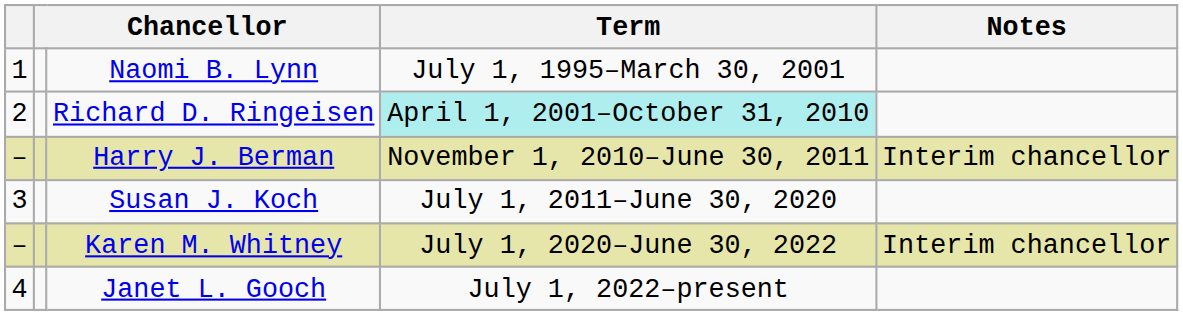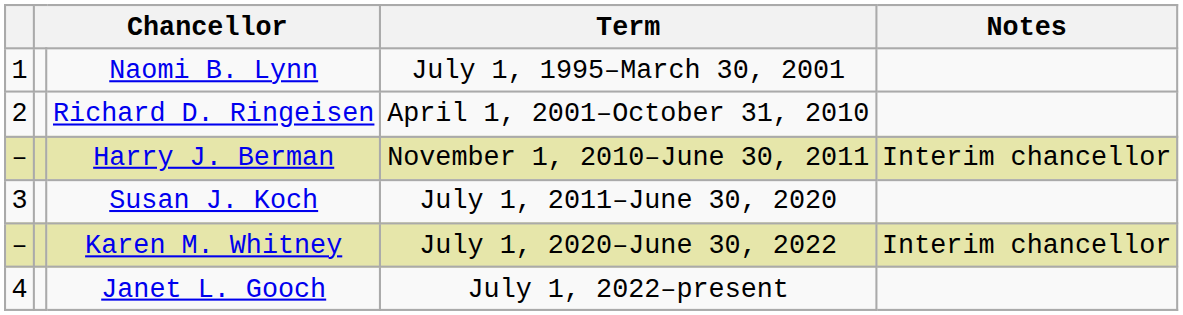(628, 114) paleturquoise background -> (628, 114) no background
